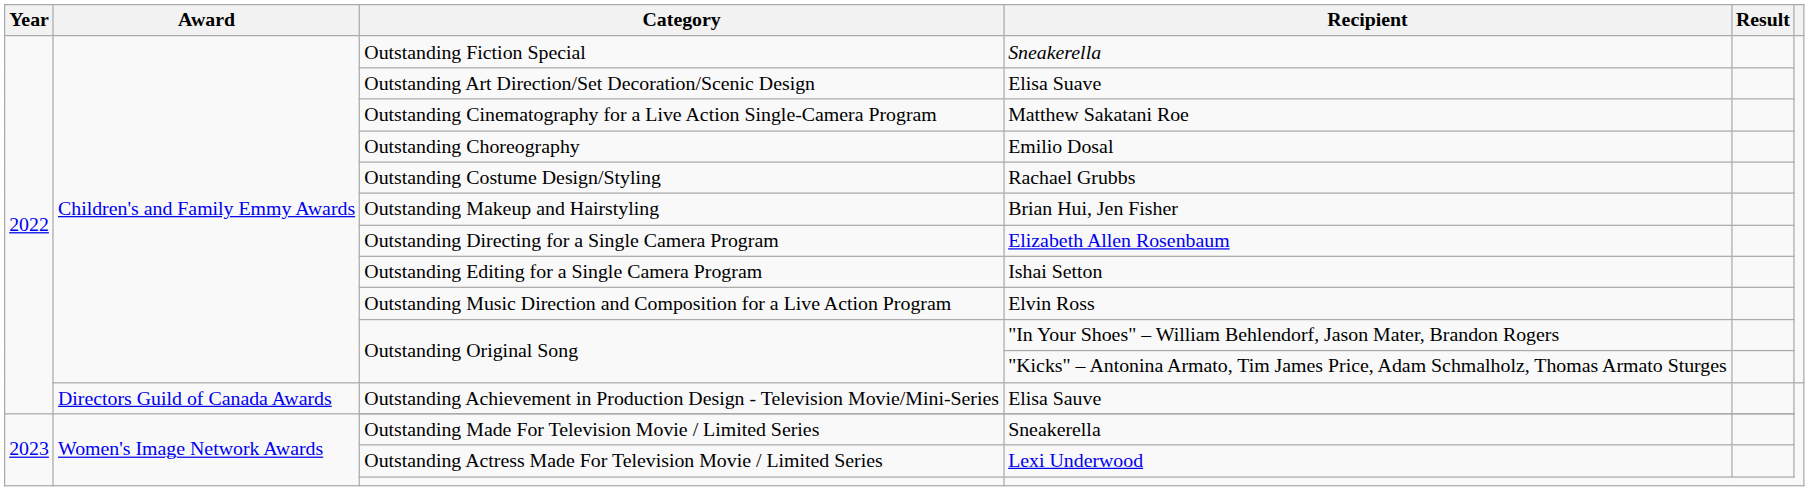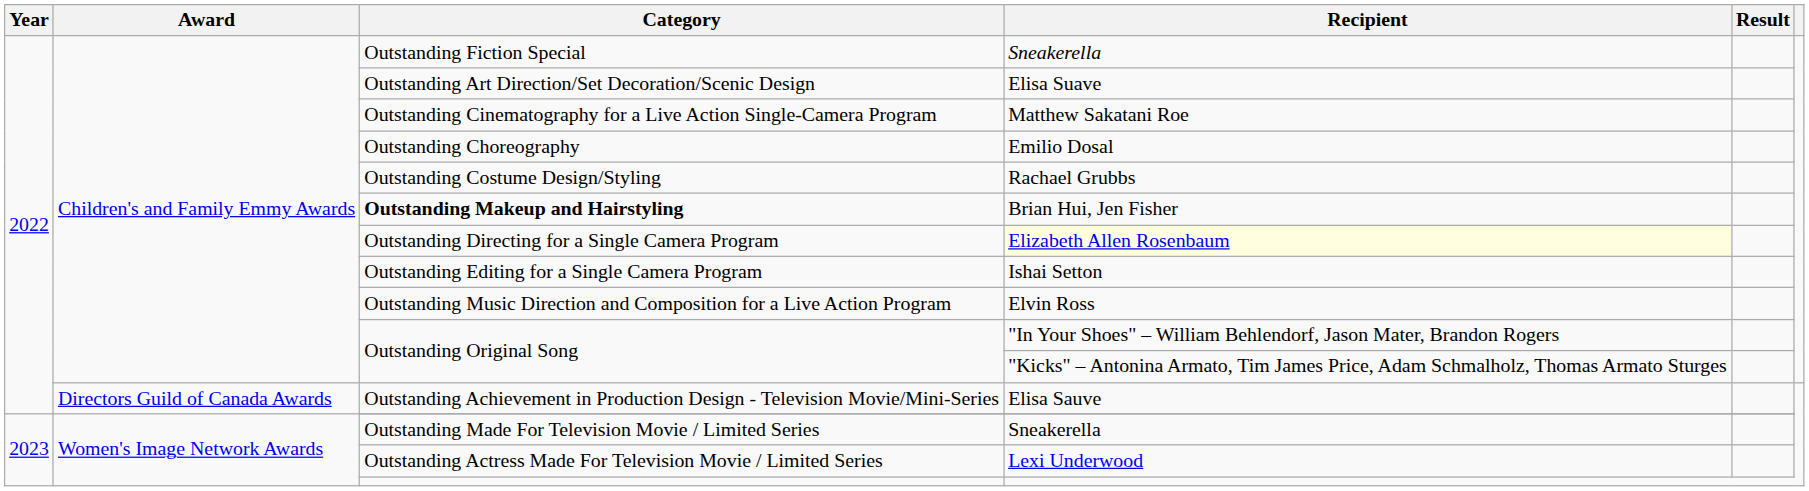(512, 209) normal -> (524, 209) bold
(1119, 240) no background -> (1119, 240) lightyellow background
